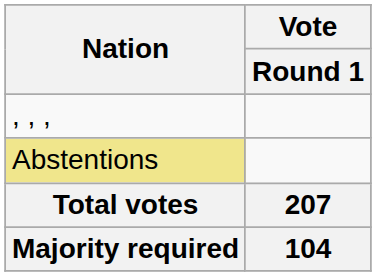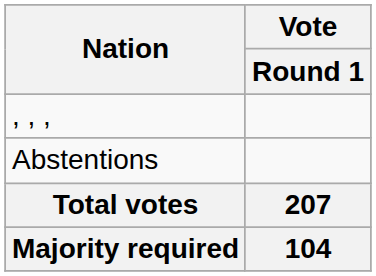(85, 159) khaki background -> (85, 159) no background
